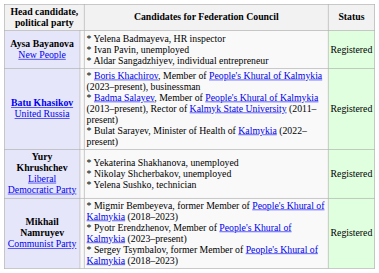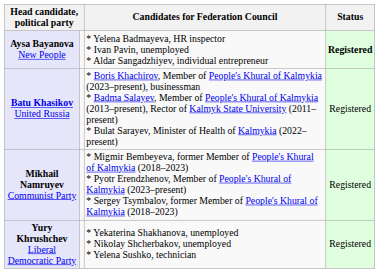(351, 49) normal -> (350, 49) bold
rows swapped: (42, 173) <-> (42, 233)
